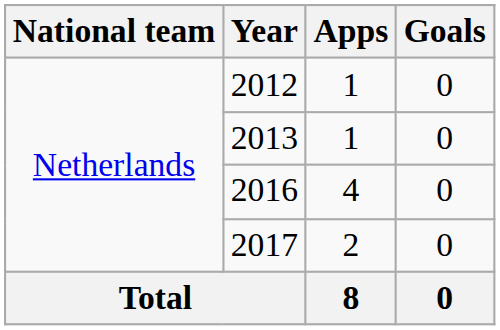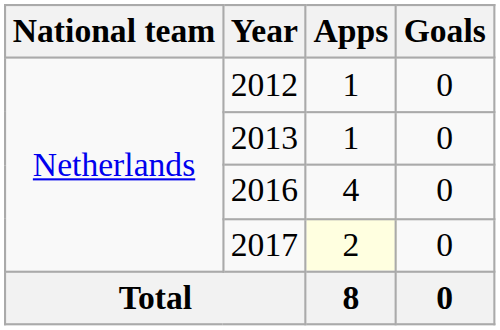(351, 244) no background -> (351, 244) lightyellow background
